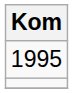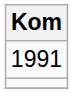(36, 59) 1995 -> (36, 59) 1991
